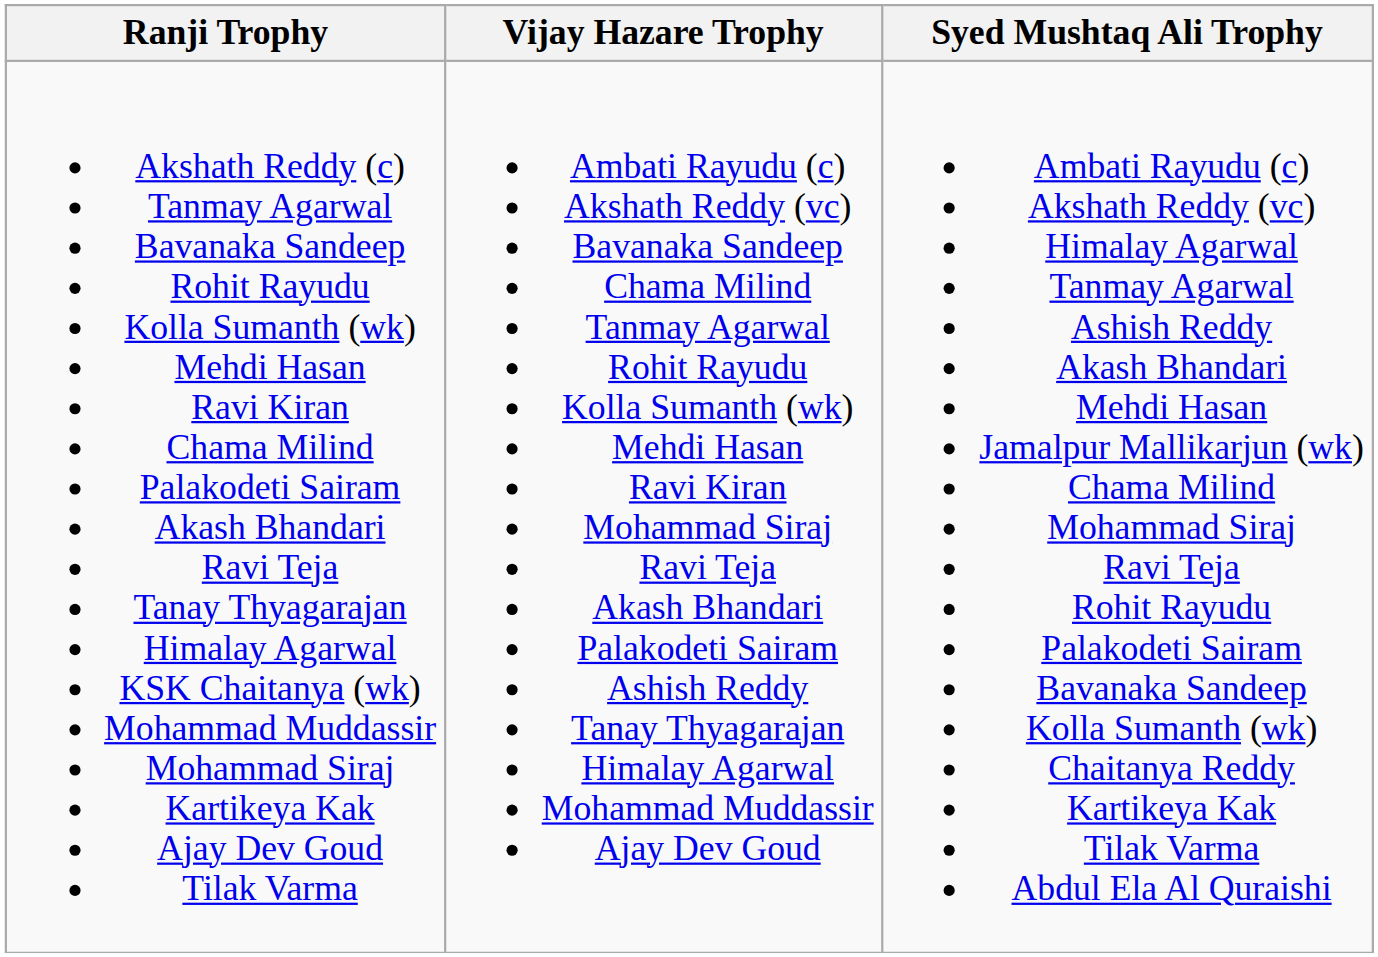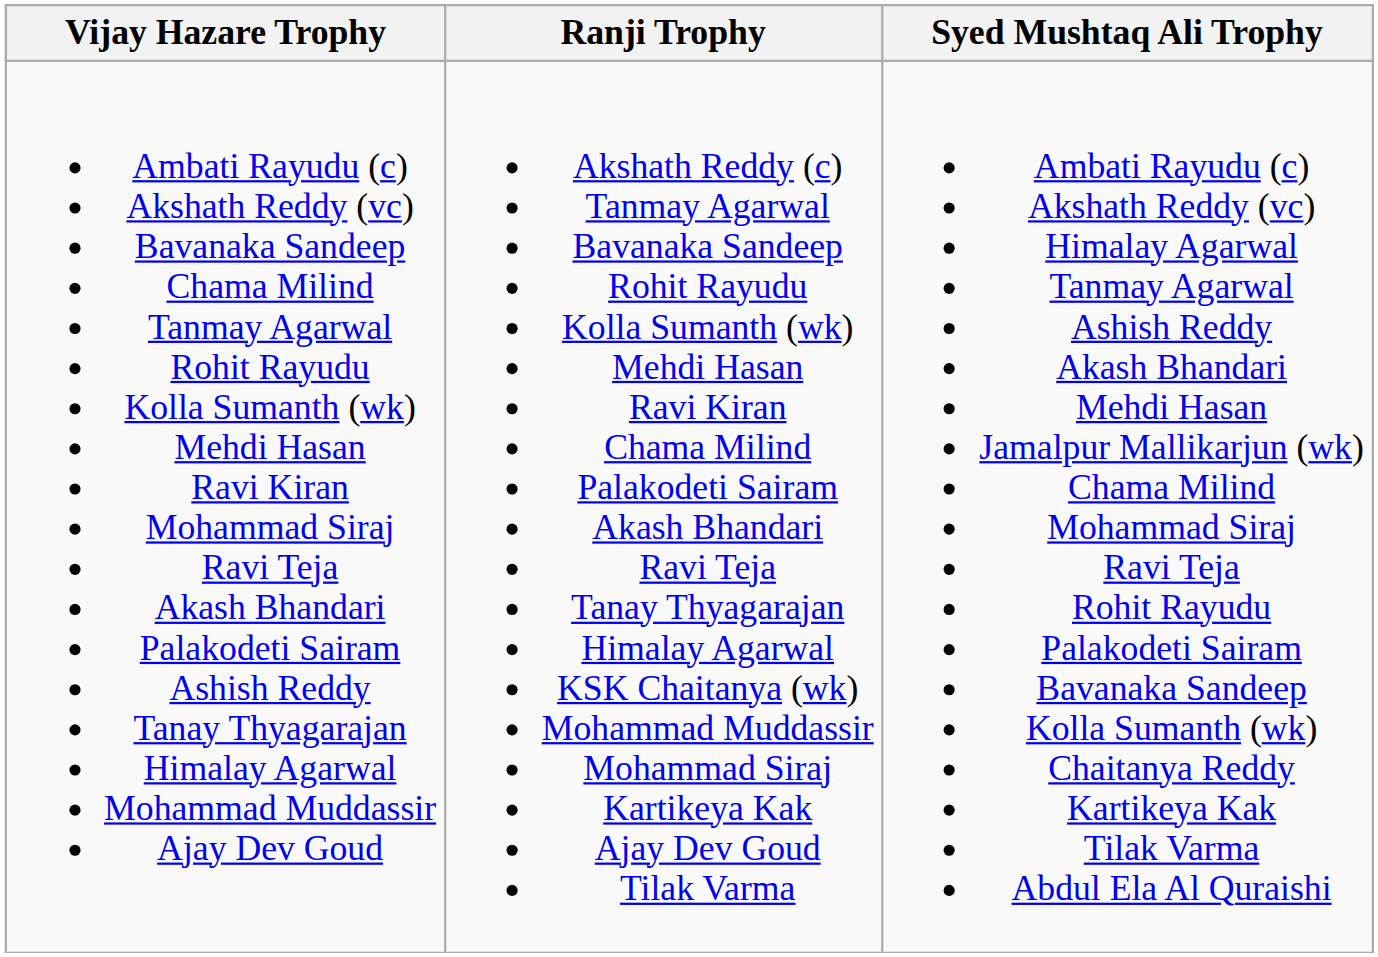columns swapped: (663, 32) <-> (225, 32)
